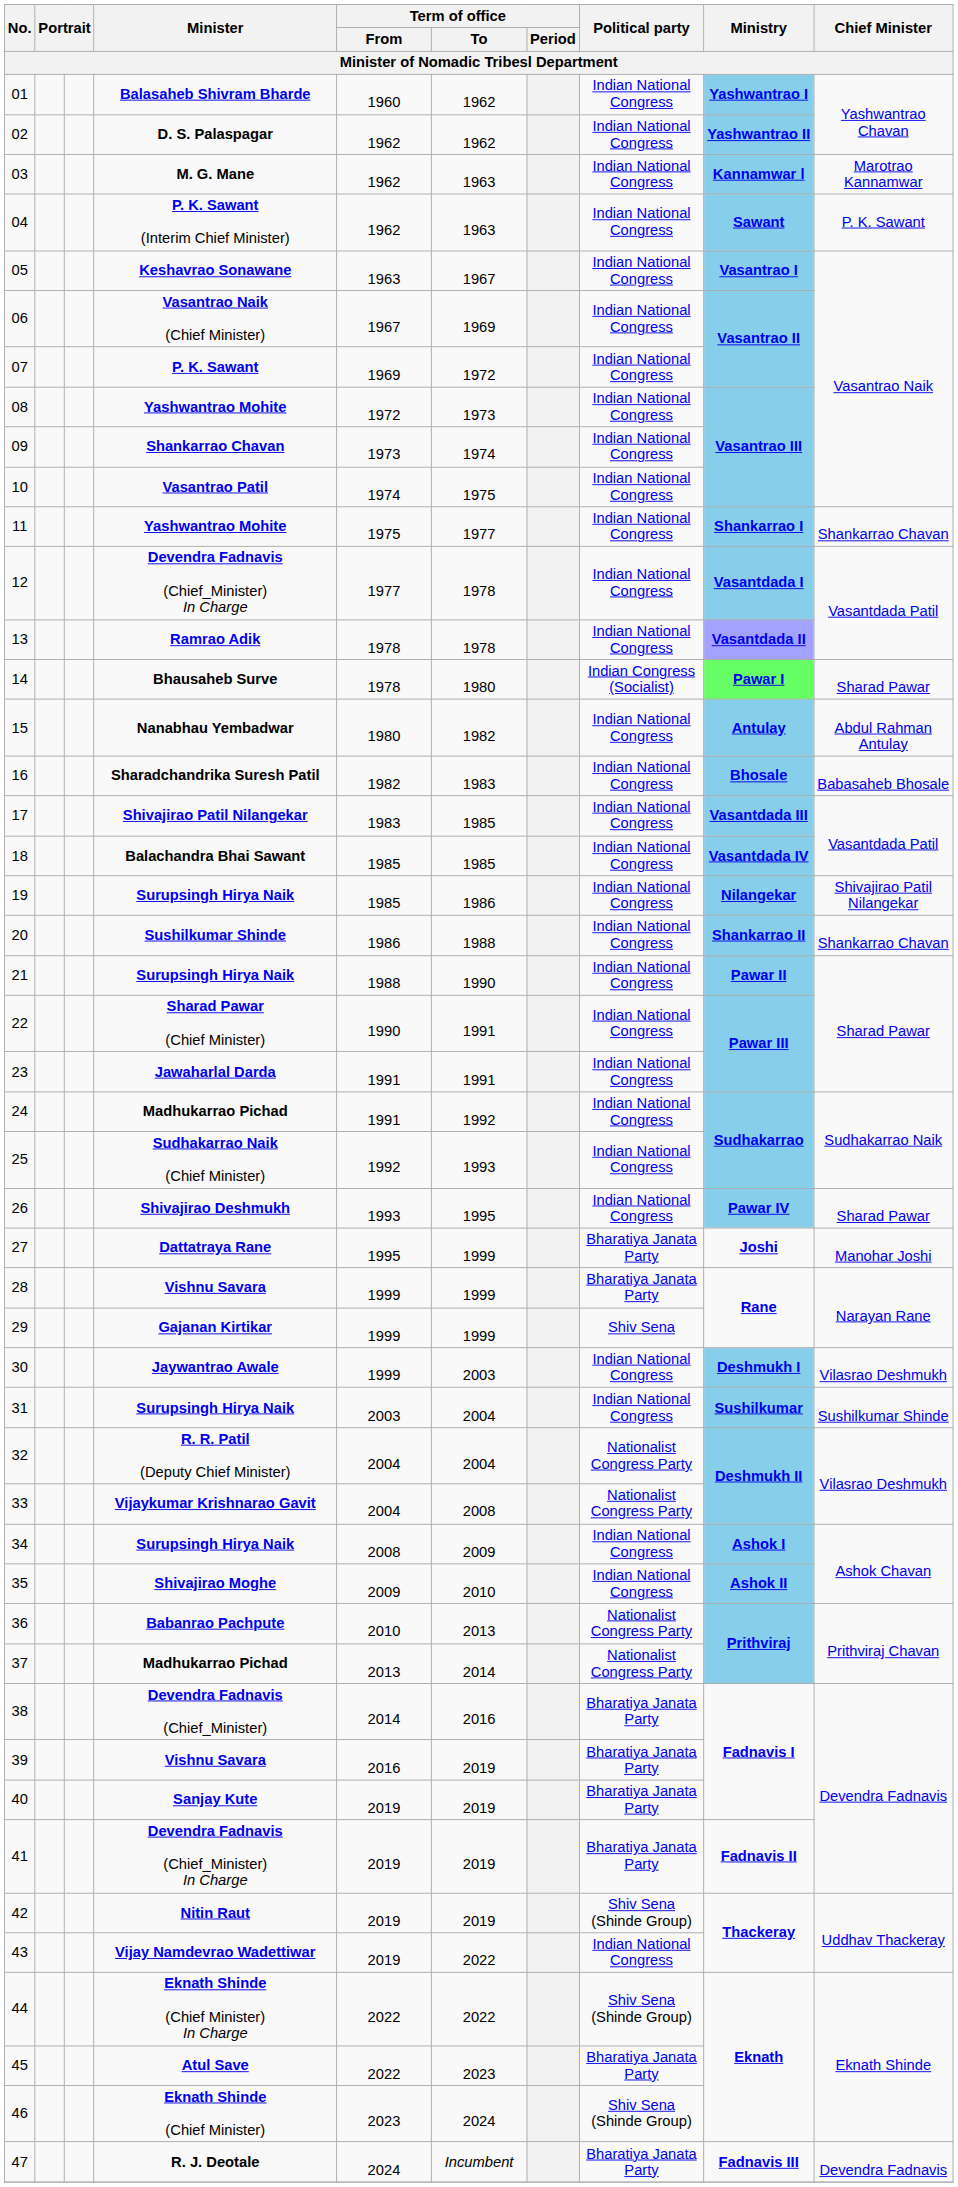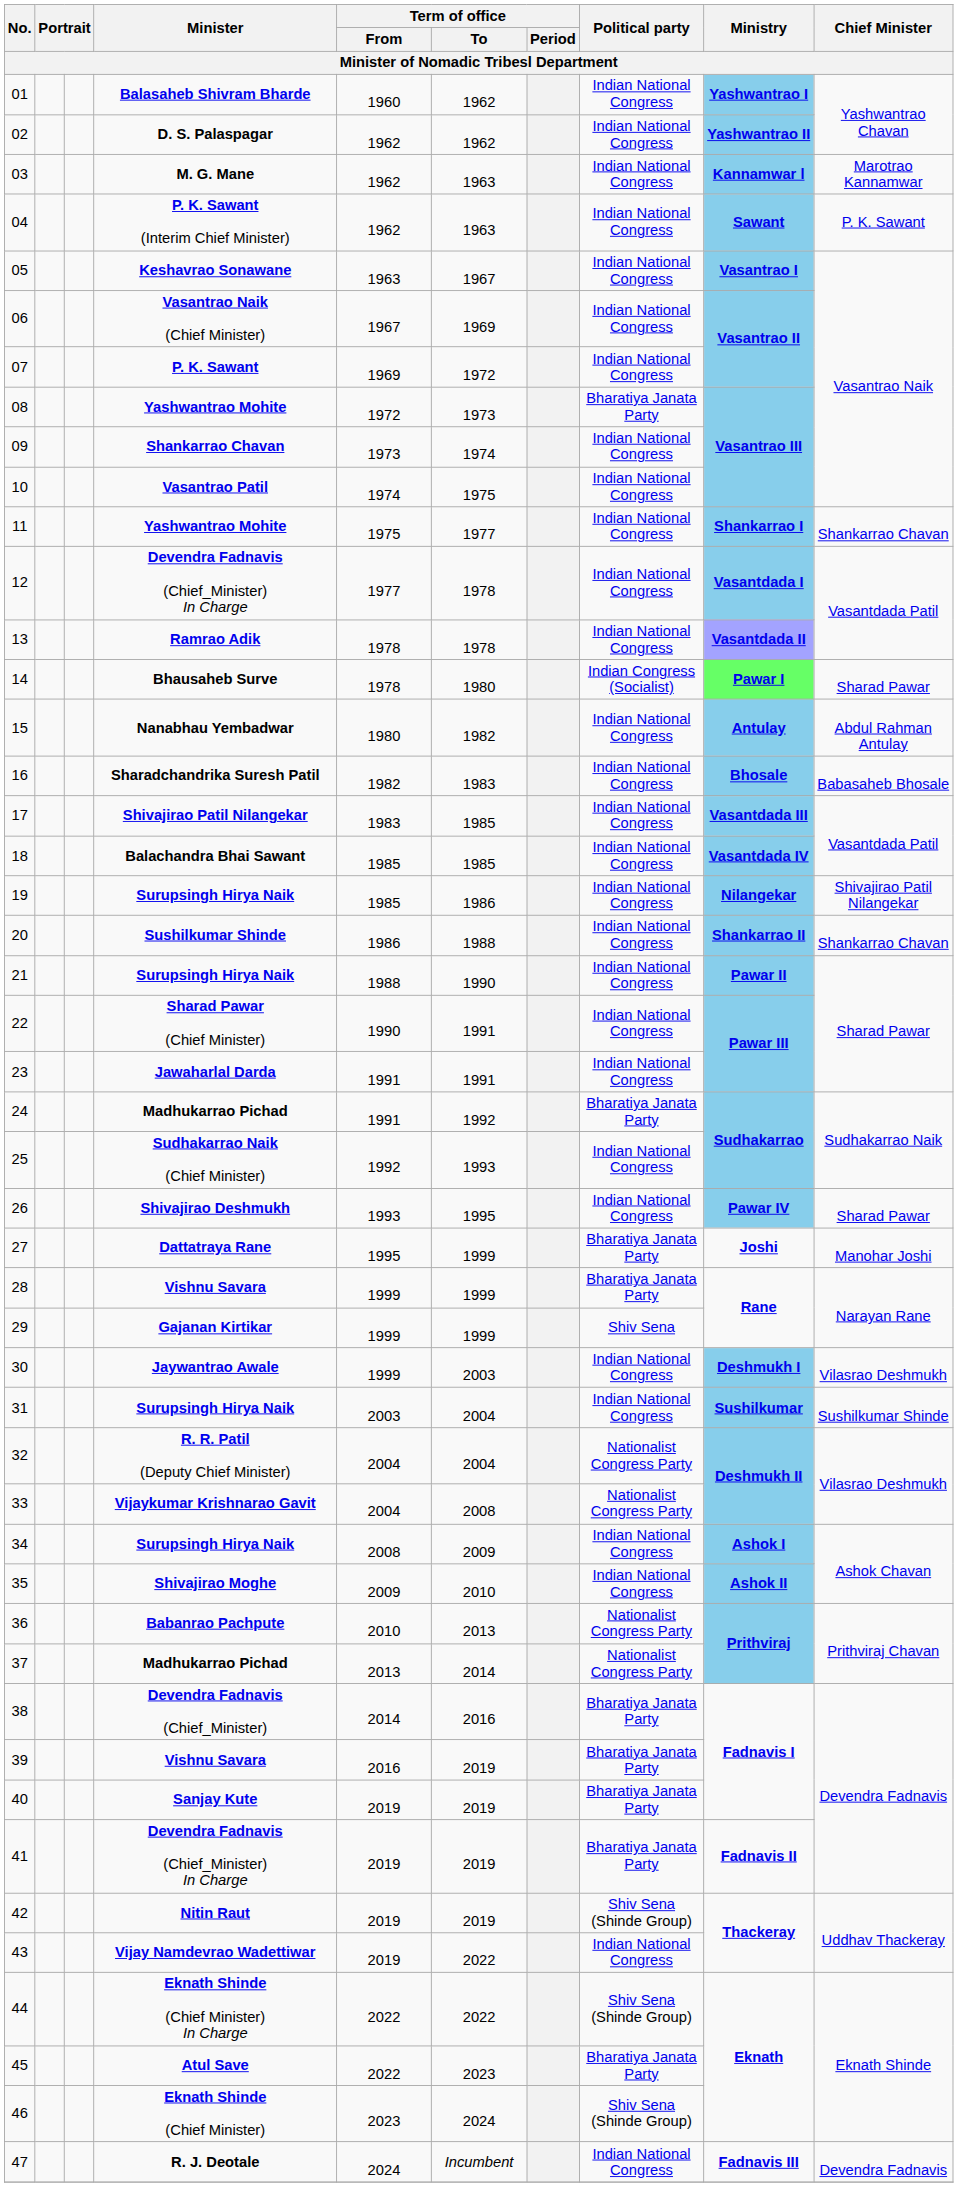(641, 406) Indian National Congress -> (641, 406) Bharatiya Janata Party
(641, 1111) Indian National Congress -> (641, 1111) Bharatiya Janata Party
(641, 2161) Bharatiya Janata Party -> (641, 2161) Indian National Congress
